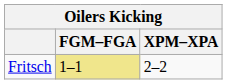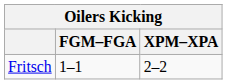(71, 66) khaki background -> (71, 66) no background
